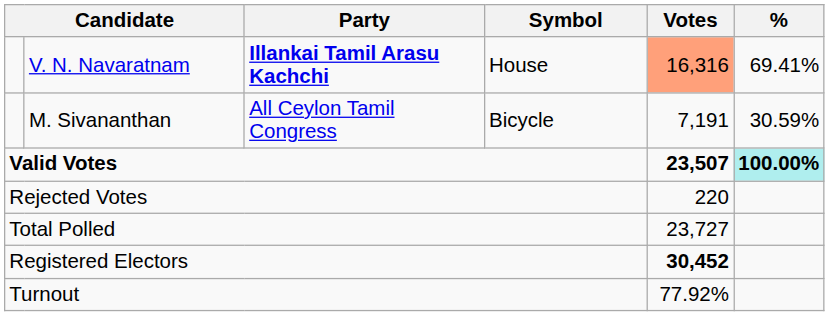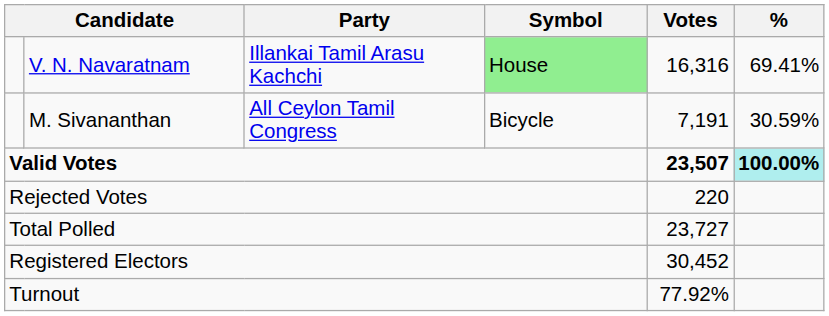(344, 64) bold -> (337, 64) normal
(519, 64) no background -> (519, 64) lightgreen background
(698, 64) lightsalmon background -> (698, 64) no background
(698, 261) bold -> (698, 261) normal
